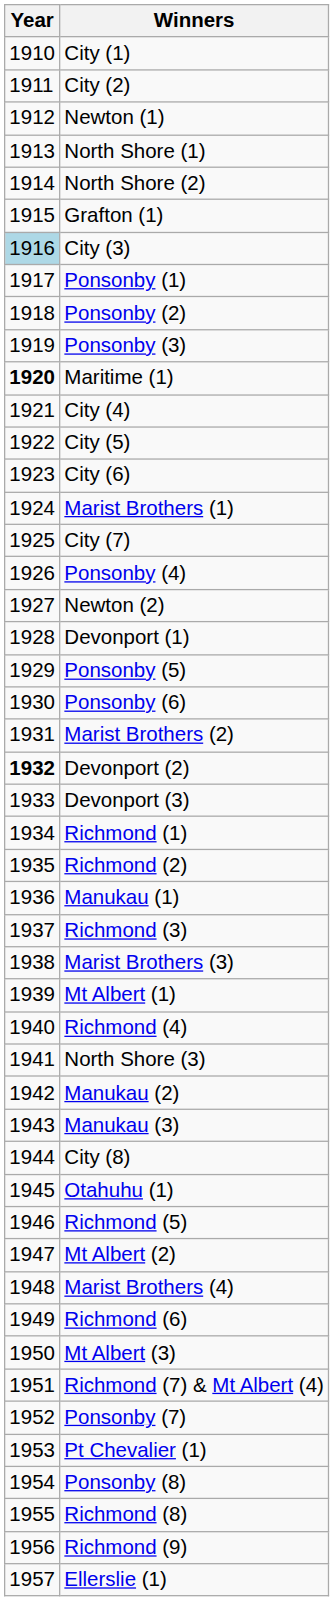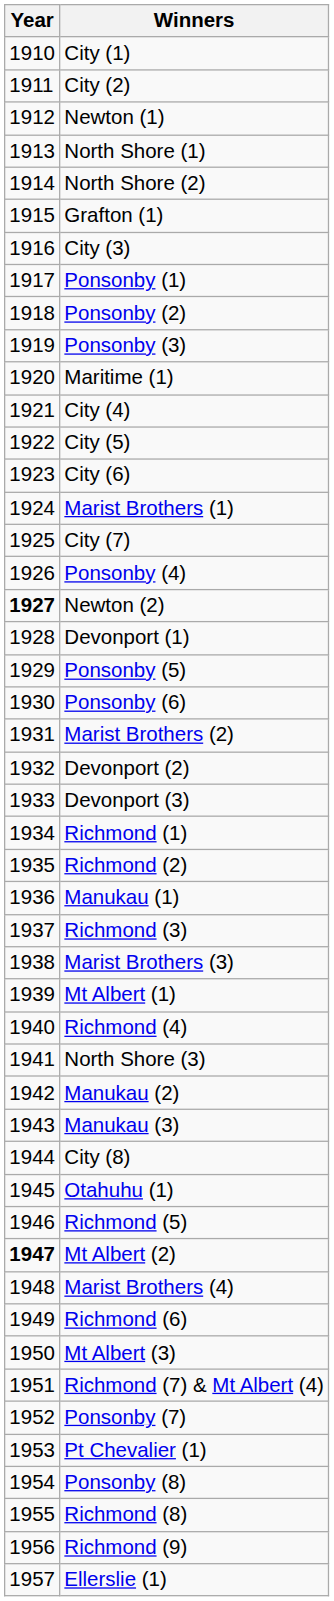(32, 248) lightblue background -> (32, 248) no background
(32, 378) bold -> (32, 378) normal
(32, 605) normal -> (32, 605) bold
(32, 767) bold -> (32, 767) normal
(32, 1254) normal -> (32, 1254) bold
